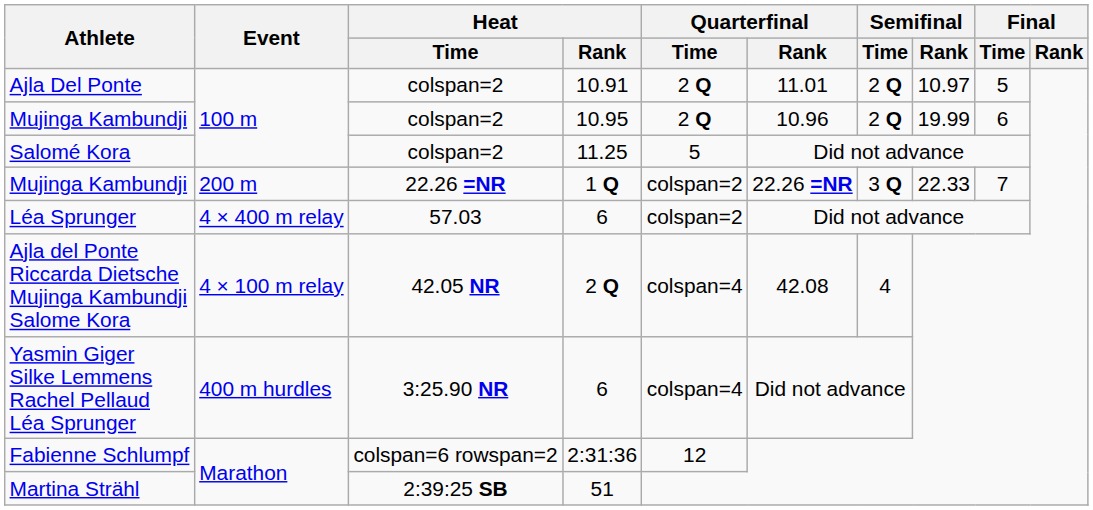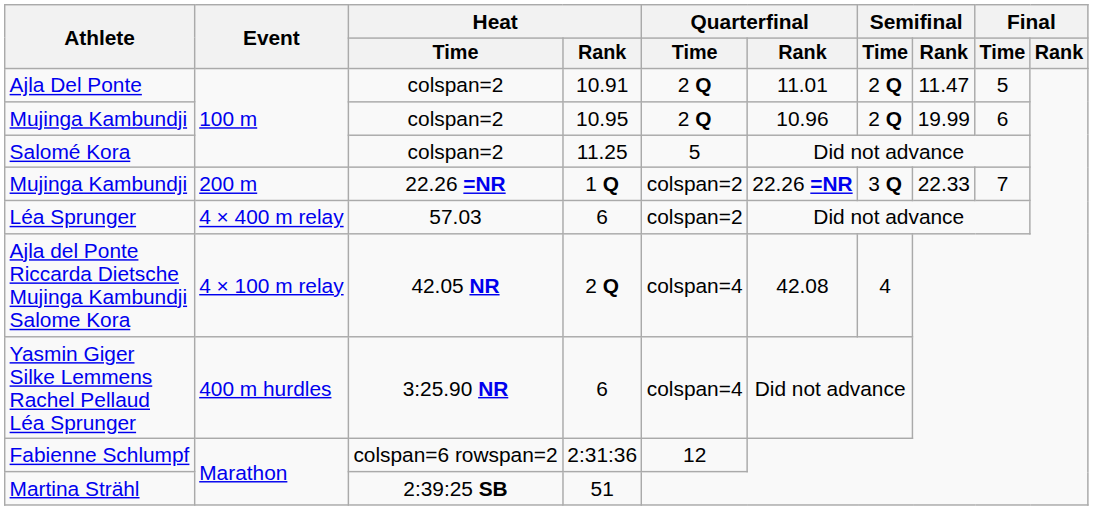(944, 86) 10.97 -> (944, 86) 11.47
